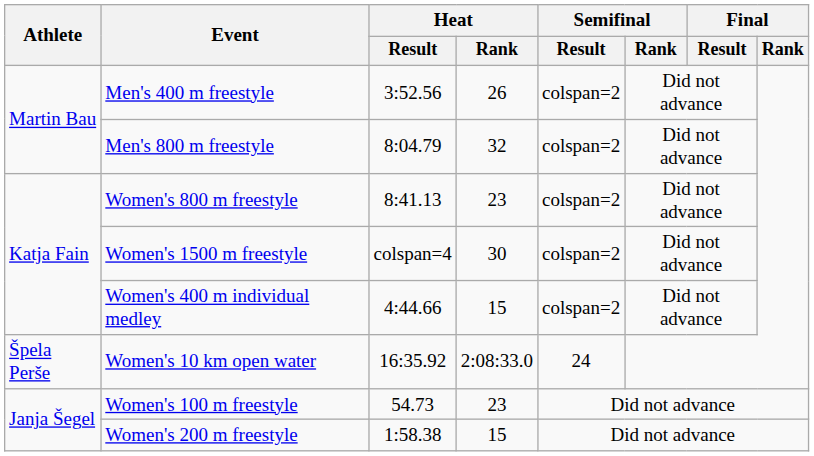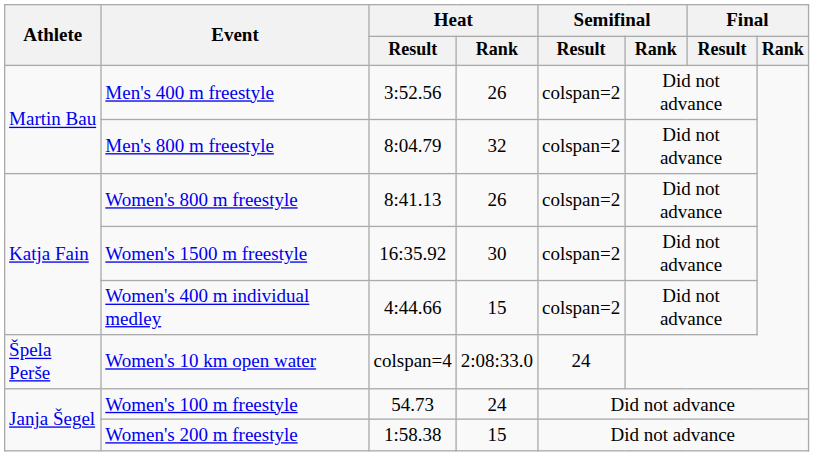(497, 200) 23 -> (497, 200) 26
(413, 254) colspan=4 -> (413, 254) 16:35.92
(413, 361) 16:35.92 -> (413, 361) colspan=4
(497, 404) 23 -> (497, 404) 24
